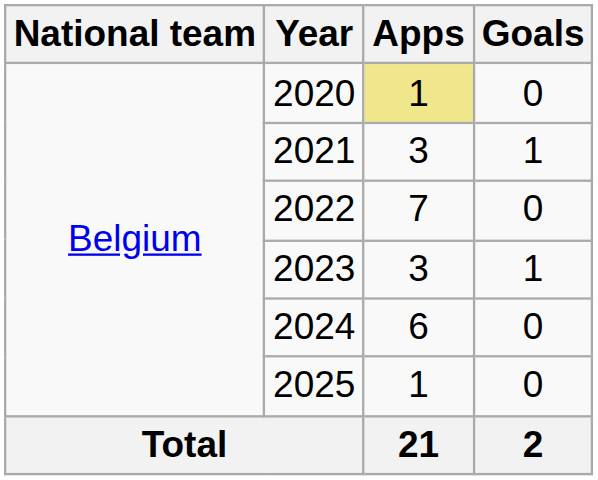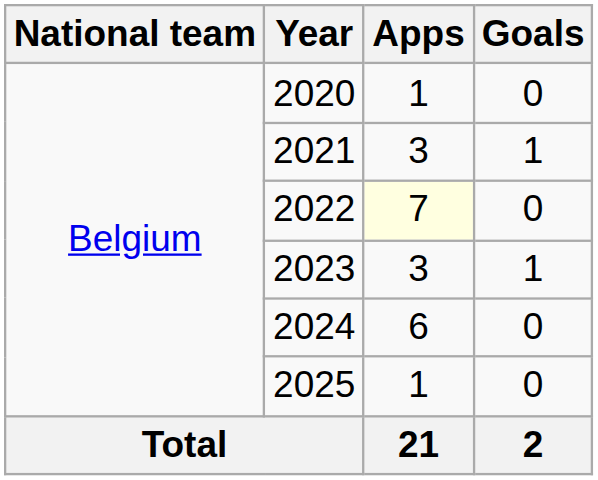(419, 92) khaki background -> (419, 92) no background
(419, 209) no background -> (419, 209) lightyellow background
